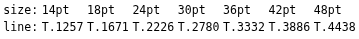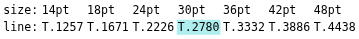(199, 27) no background -> (199, 27) paleturquoise background
